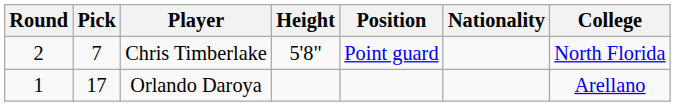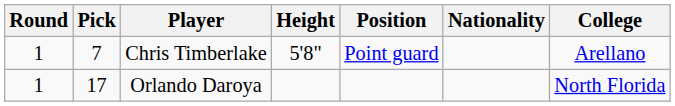(39, 52) 2 -> (39, 52) 1
(610, 52) North Florida -> (610, 52) Arellano
(610, 85) Arellano -> (610, 85) North Florida
